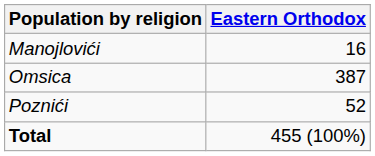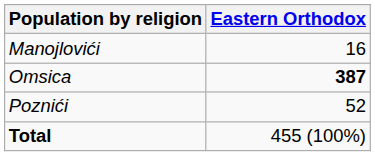(351, 77) normal -> (351, 77) bold
